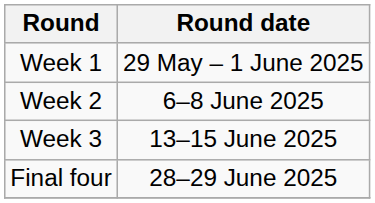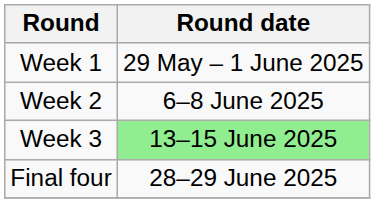(243, 139) no background -> (243, 139) lightgreen background
